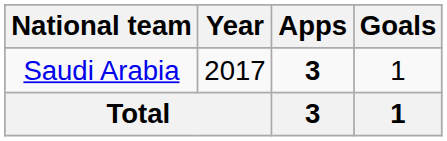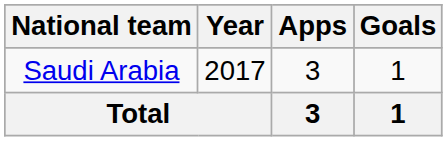(313, 69) bold -> (313, 69) normal
